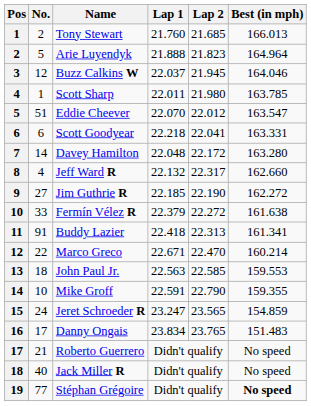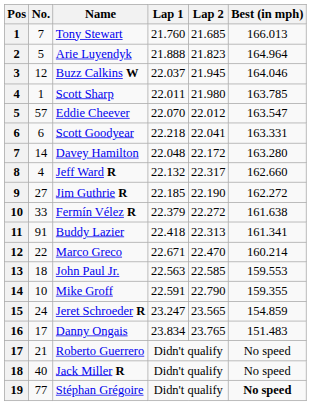(41, 34) 2 -> (41, 34) 7
(41, 113) 51 -> (41, 113) 57
